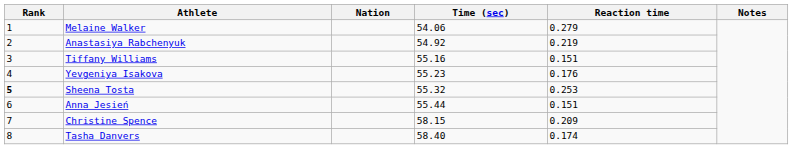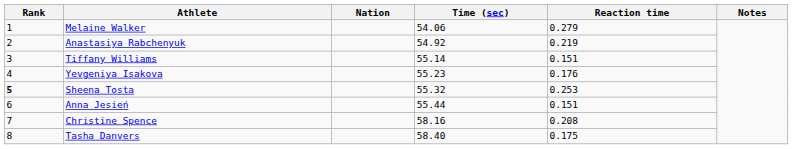(431, 58) 55.16 -> (431, 58) 55.14
(431, 120) 58.15 -> (431, 120) 58.16
(564, 120) 0.209 -> (564, 120) 0.208
(564, 136) 0.174 -> (564, 136) 0.175
